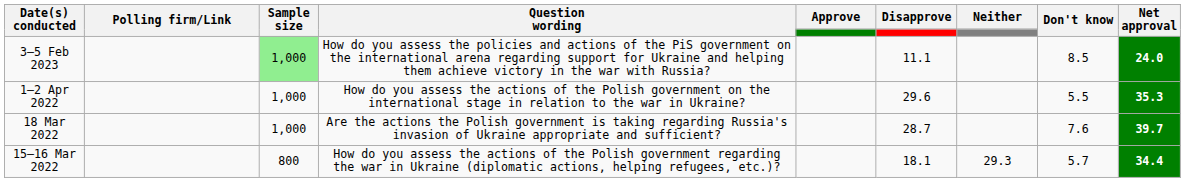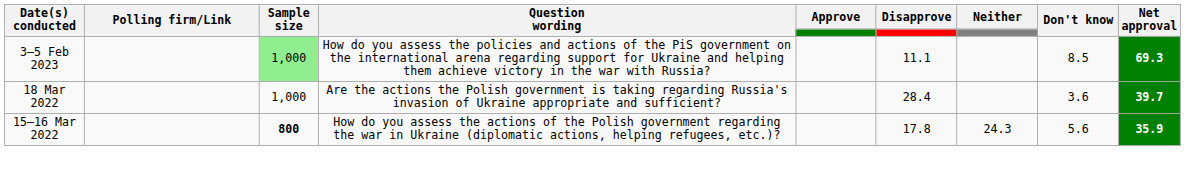(1149, 59) 24.0 -> (1149, 59) 69.3
- row: (44, 98)
(917, 130) 28.7 -> (917, 98) 28.4
(1078, 130) 7.6 -> (1078, 98) 3.6
(289, 162) normal -> (289, 130) bold
(917, 162) 18.1 -> (917, 130) 17.8
(997, 162) 29.3 -> (997, 130) 24.3
(1078, 162) 5.7 -> (1078, 130) 5.6
(1149, 162) 34.4 -> (1149, 130) 35.9
